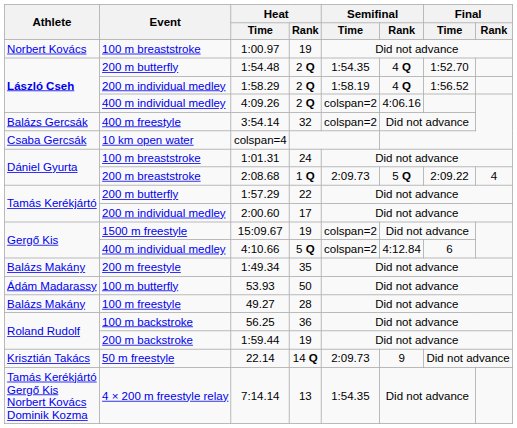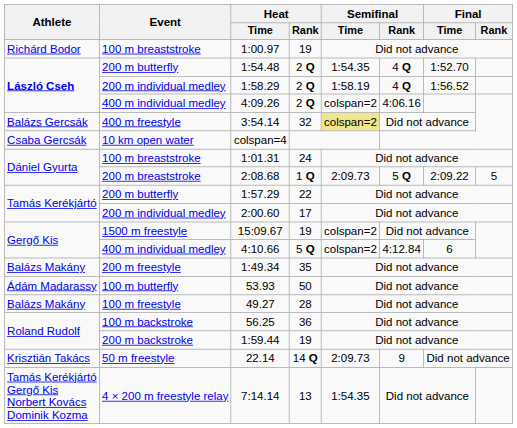(47, 49) Norbert Kovács -> (44, 49) Richárd Bodor
(350, 122) no background -> (350, 122) khaki background
(494, 177) 4 -> (494, 177) 5
